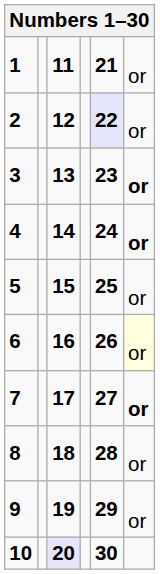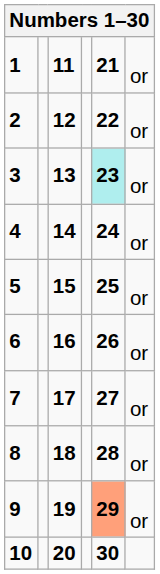(106, 120) lavender background -> (108, 120) no background
(106, 175) no background -> (108, 175) paleturquoise background
(138, 187) bold -> (139, 187) normal
(138, 242) bold -> (139, 242) normal
(137, 353) lightyellow background -> (139, 353) no background
(138, 409) bold -> (139, 409) normal
(106, 508) no background -> (108, 508) lightsalmon background
(64, 552) lavender background -> (64, 552) no background
